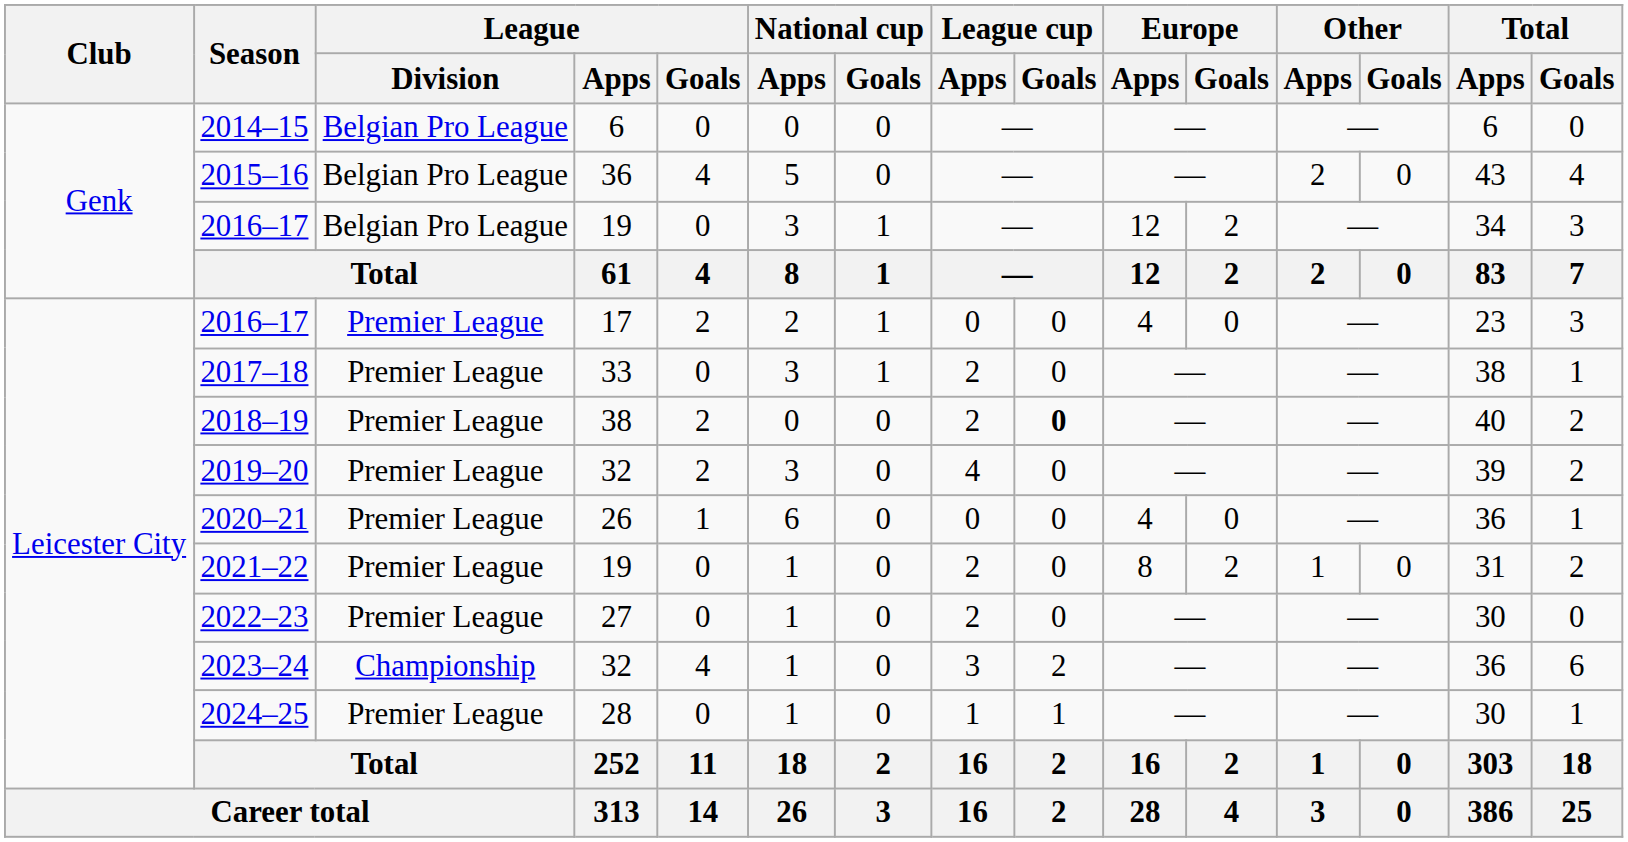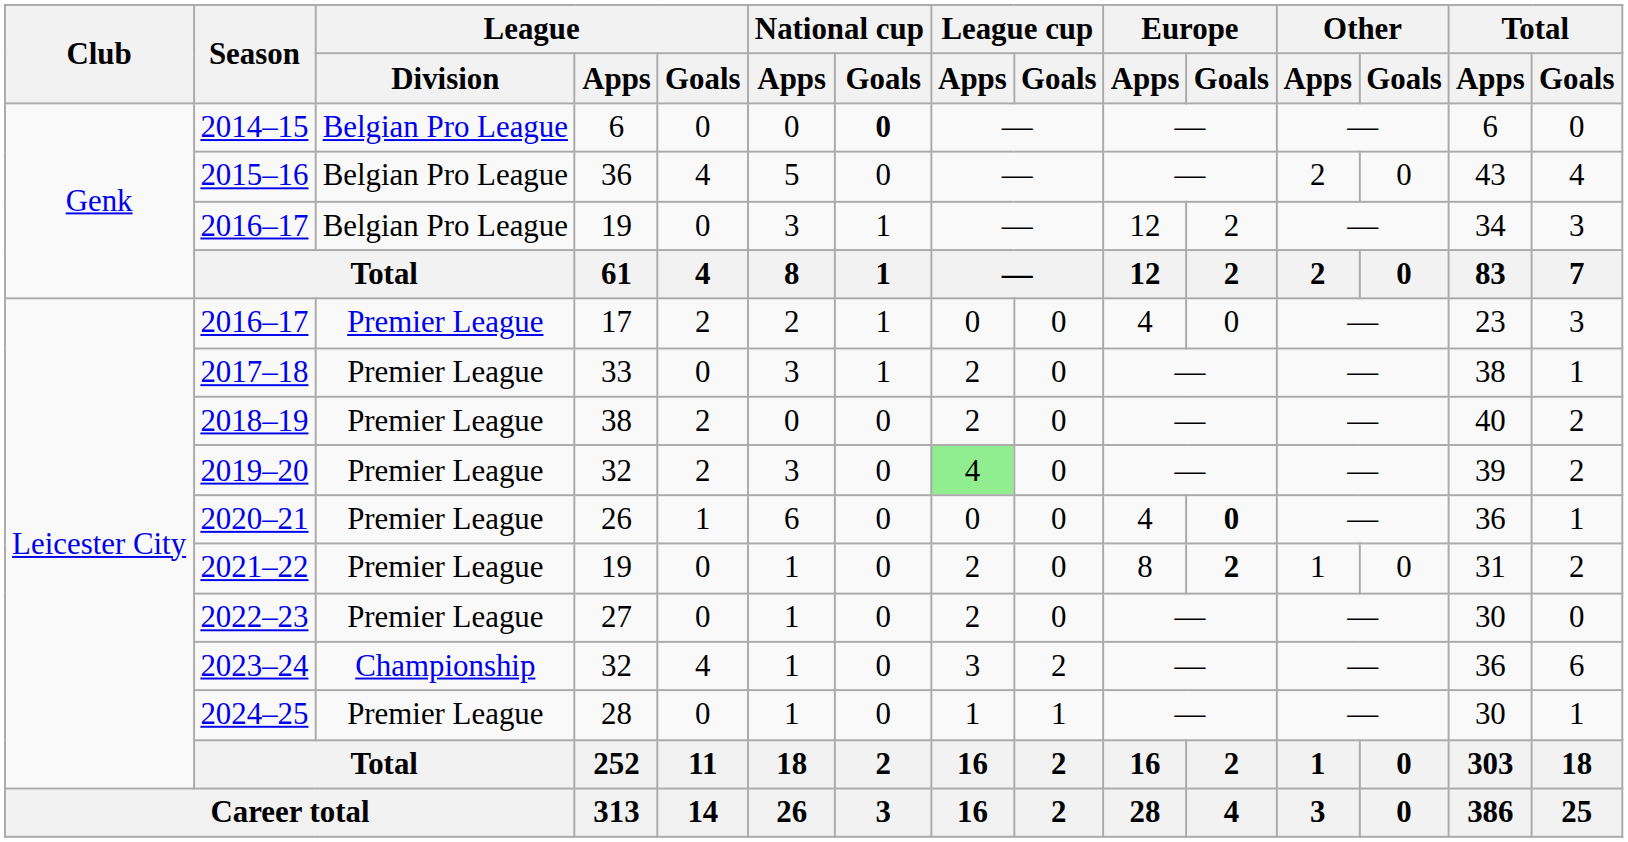(883, 126) normal -> (883, 126) bold
(1059, 420) bold -> (1059, 420) normal
(972, 469) no background -> (972, 469) lightgreen background
(1231, 518) normal -> (1231, 518) bold
(1231, 567) normal -> (1231, 567) bold
